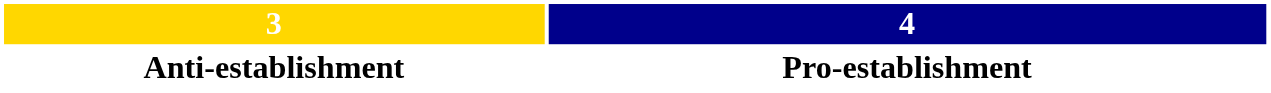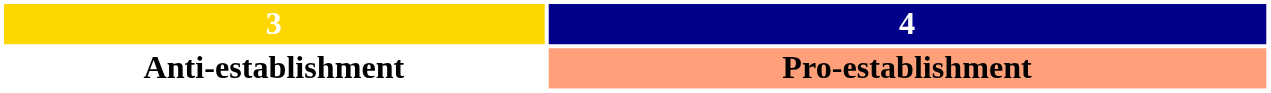(907, 67) no background -> (907, 67) lightsalmon background
